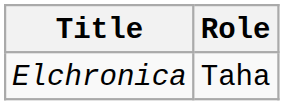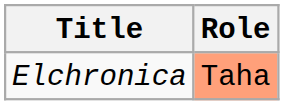(236, 76) no background -> (236, 76) lightsalmon background
